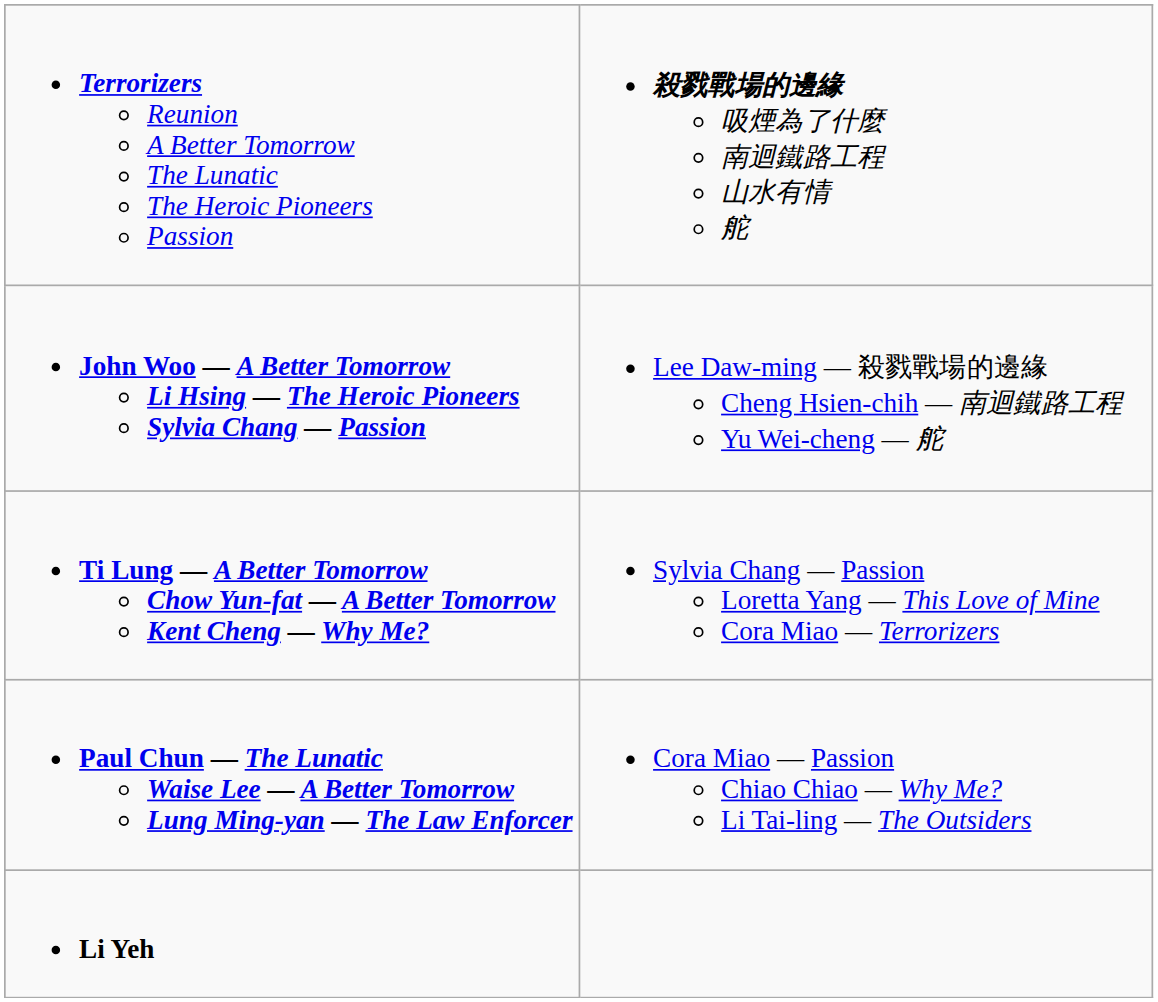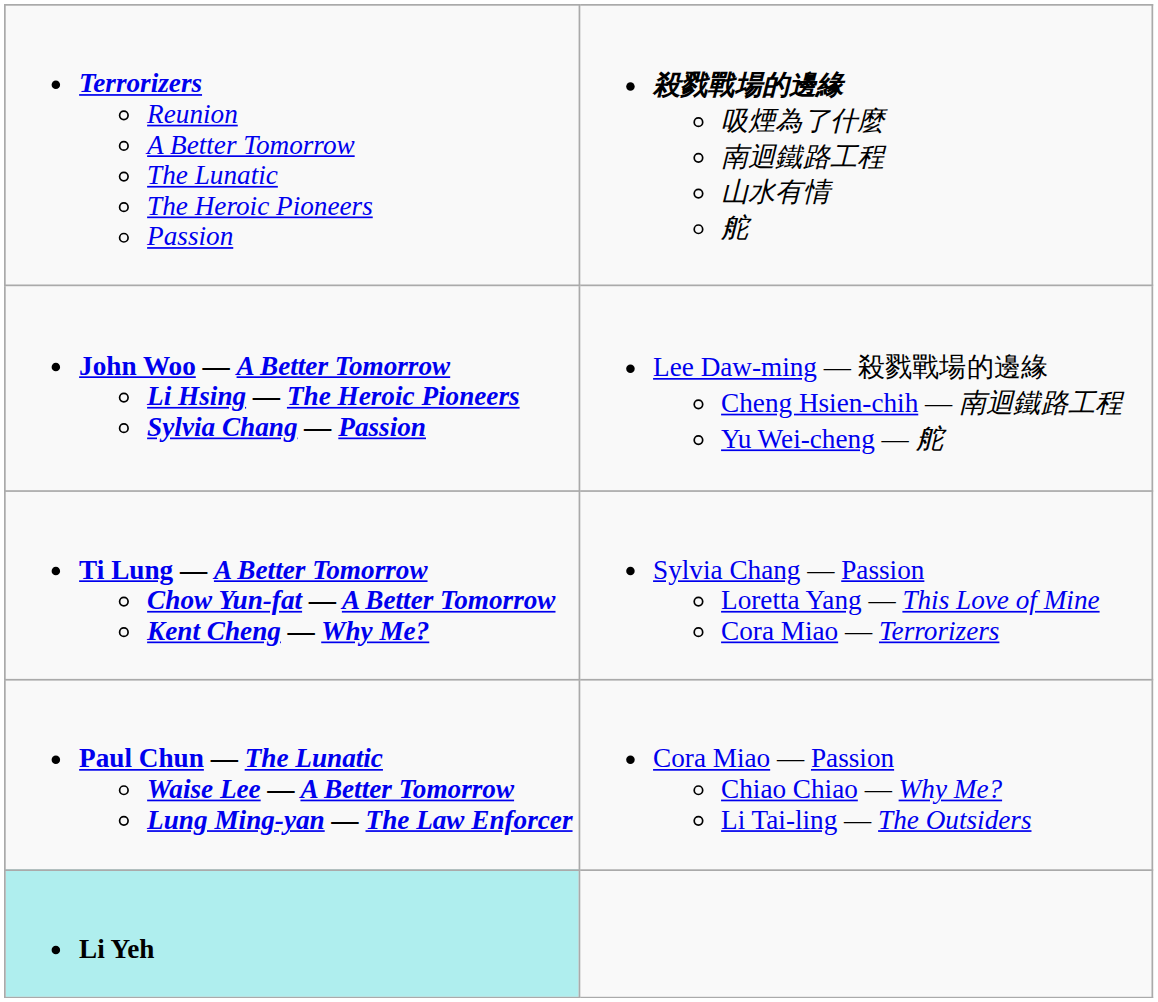(292, 949) no background -> (292, 949) paleturquoise background
